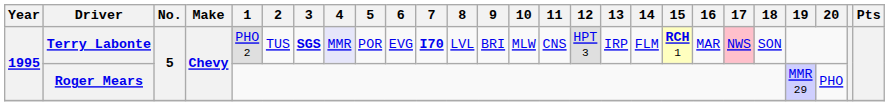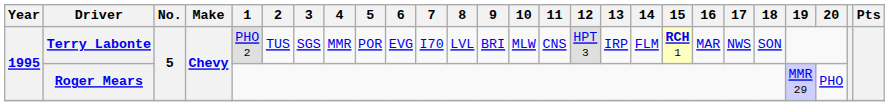(309, 45) bold -> (309, 45) normal
(339, 45) lavender background -> (339, 45) no background
(432, 45) bold -> (432, 45) normal
(739, 45) pink background -> (739, 45) no background
